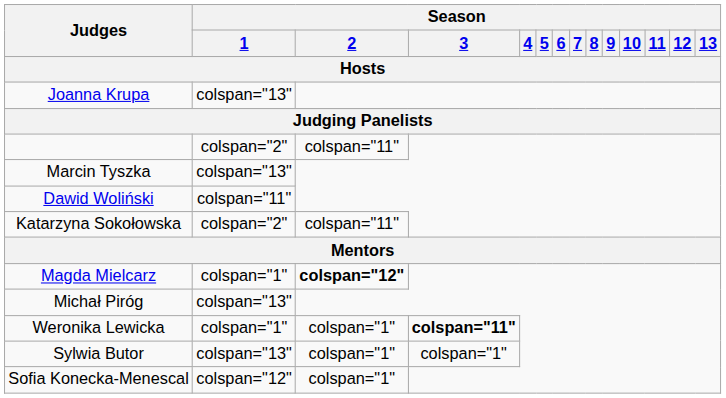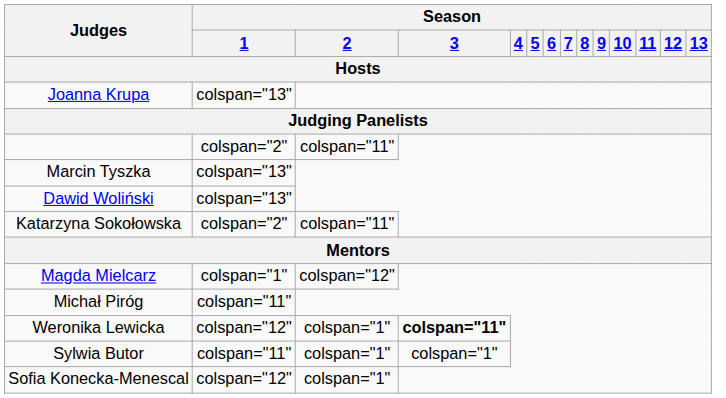(244, 198) colspan="11" -> (244, 198) colspan="13"
(352, 276) bold -> (347, 276) normal
(244, 302) colspan="13" -> (244, 302) colspan="11"
(244, 328) colspan="1" -> (244, 328) colspan="12"
(244, 353) colspan="13" -> (244, 353) colspan="11"
